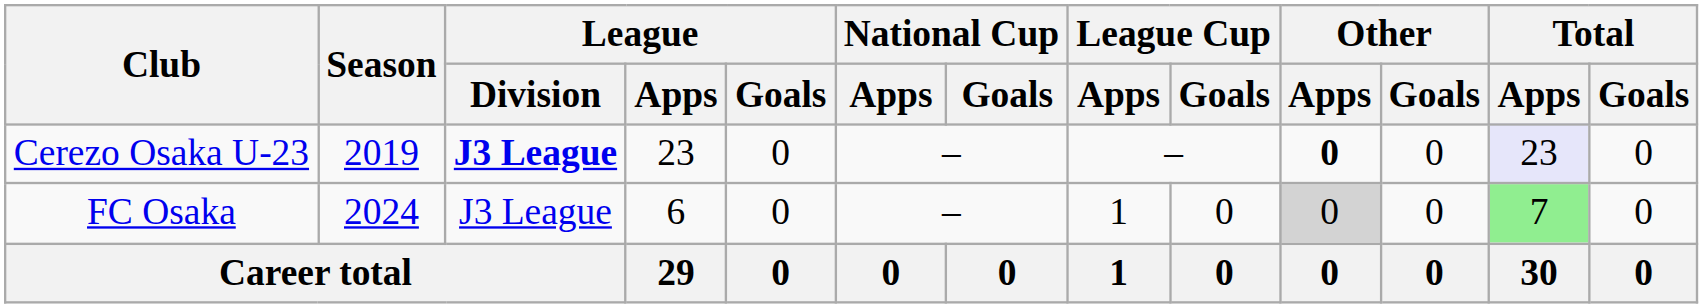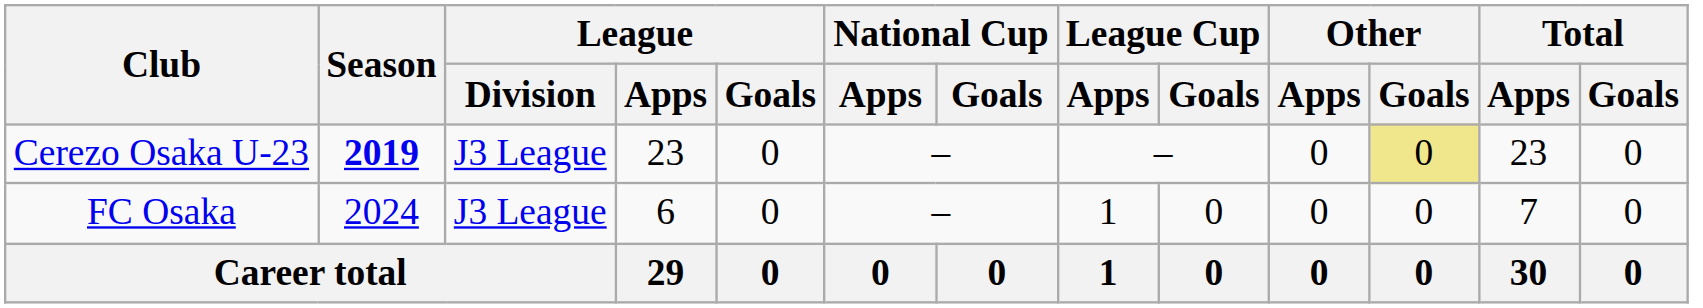(381, 152) normal -> (381, 152) bold
(535, 152) bold -> (530, 152) normal
(1330, 152) bold -> (1319, 152) normal
(1434, 152) no background -> (1424, 152) khaki background
(1539, 152) lavender background -> (1529, 152) no background
(1330, 212) lightgrey background -> (1319, 212) no background
(1539, 212) lightgreen background -> (1529, 212) no background
